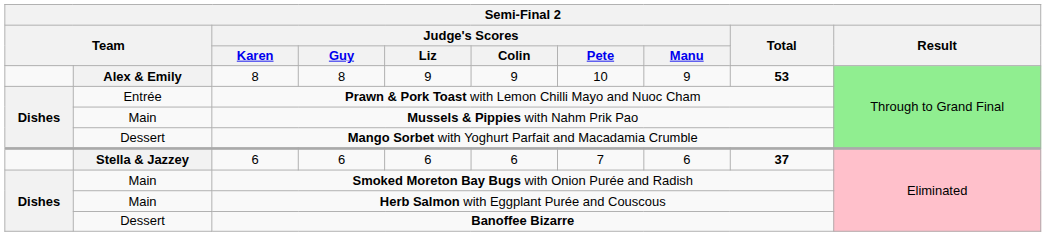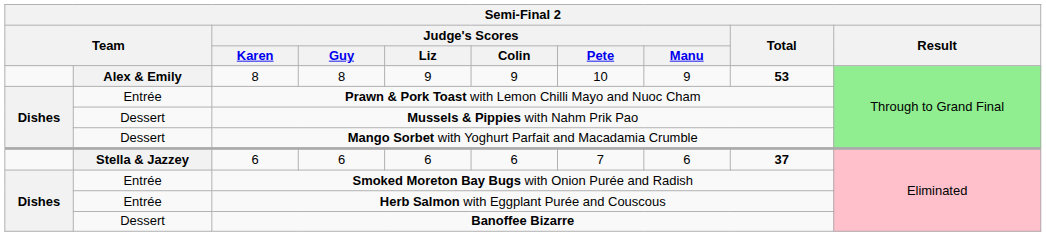(143, 117) Main -> (143, 117) Dessert
(143, 181) Main -> (143, 181) Entrée
(143, 201) Main -> (143, 201) Entrée
